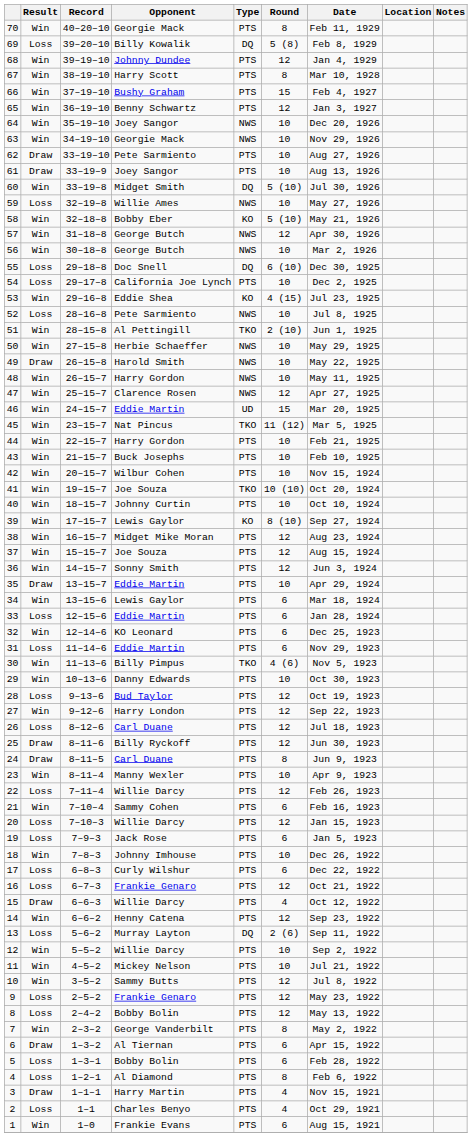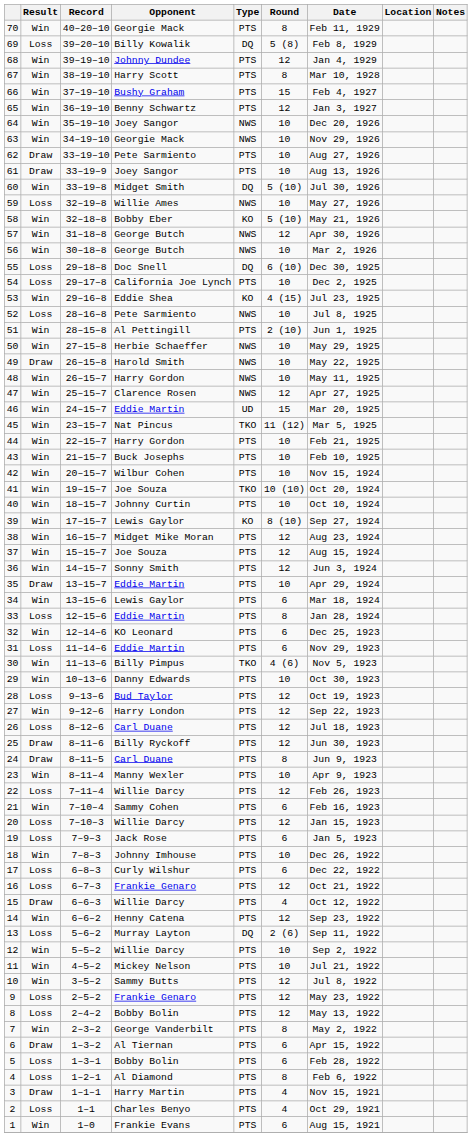(248, 330) TKO -> (248, 330) PTS
(284, 616) 6 -> (284, 616) 8
